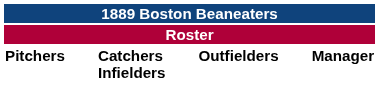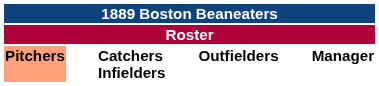(35, 56) no background -> (35, 56) lightsalmon background
